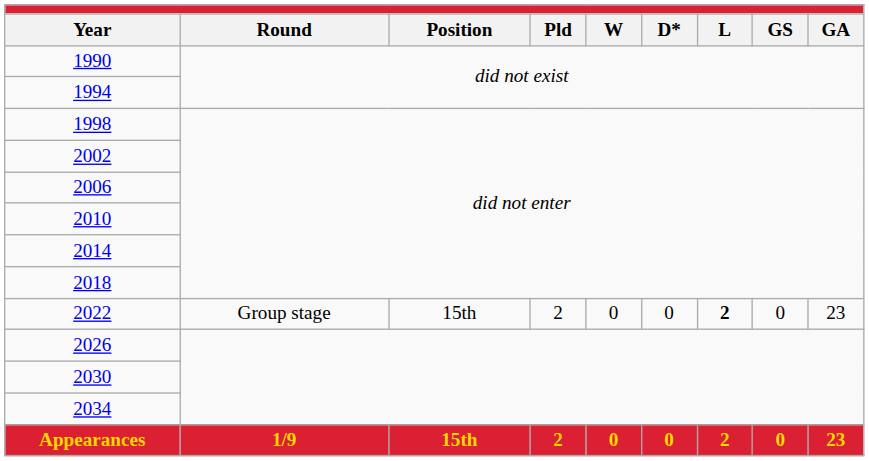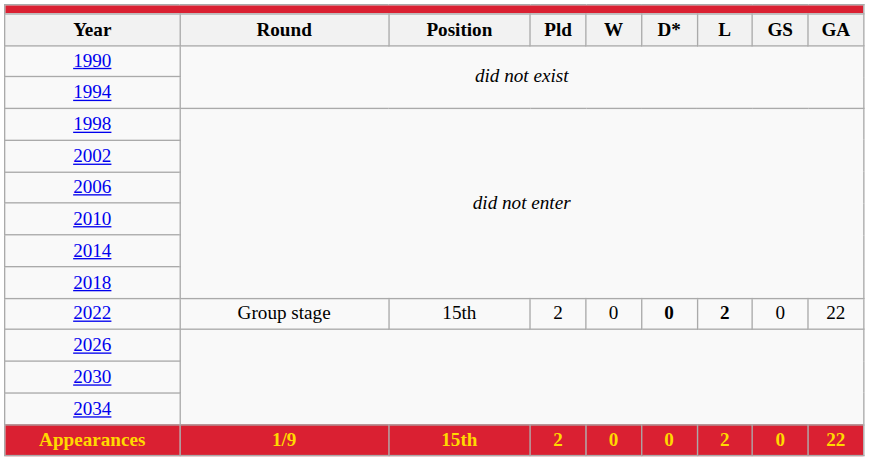(669, 313) normal -> (669, 313) bold
(836, 313) 23 -> (836, 313) 22
(836, 440) 23 -> (836, 440) 22
